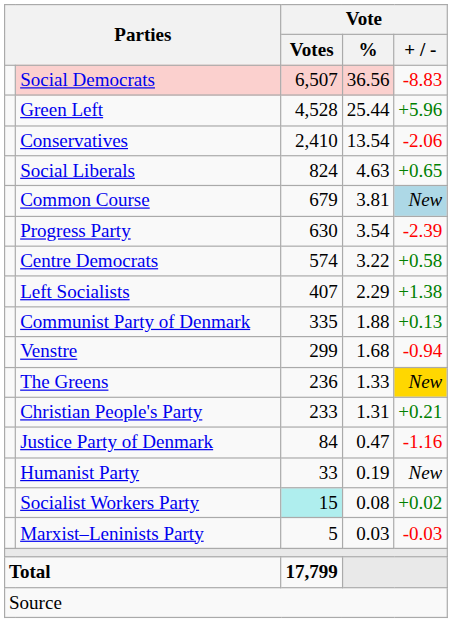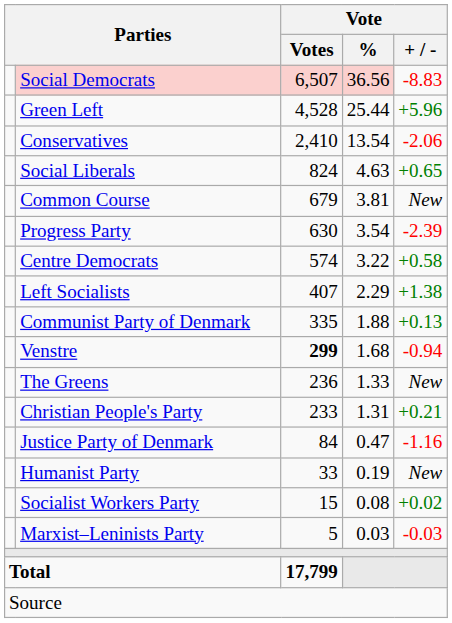(425, 200) lightblue background -> (425, 200) no background
(324, 351) normal -> (324, 351) bold
(425, 381) gold background -> (425, 381) no background
(328, 502) paleturquoise background -> (328, 502) no background
